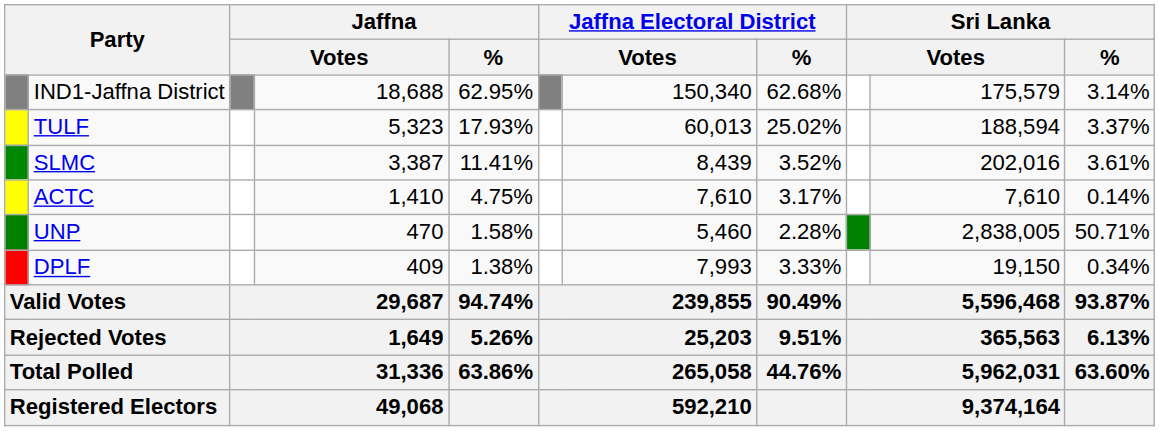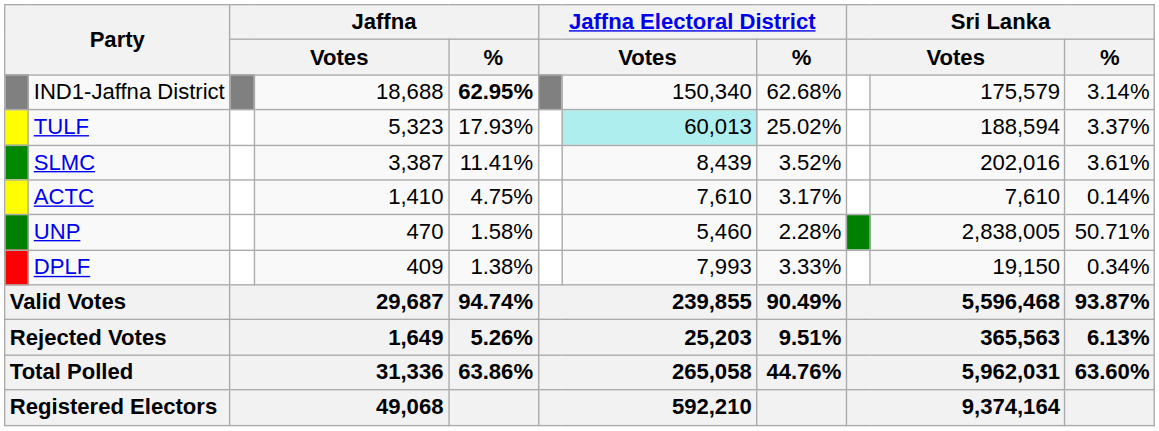(496, 92) normal -> (496, 92) bold
(718, 127) no background -> (718, 127) paleturquoise background
